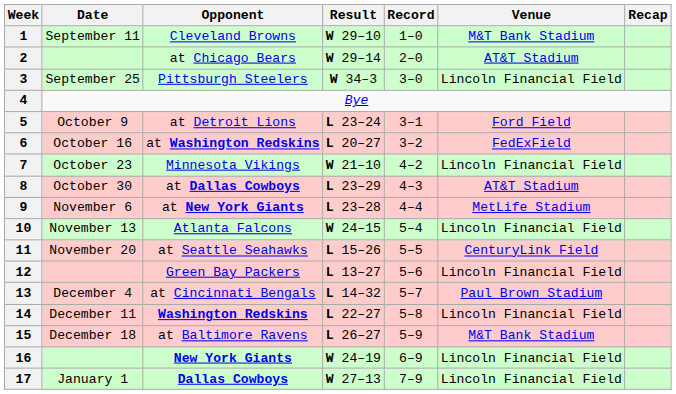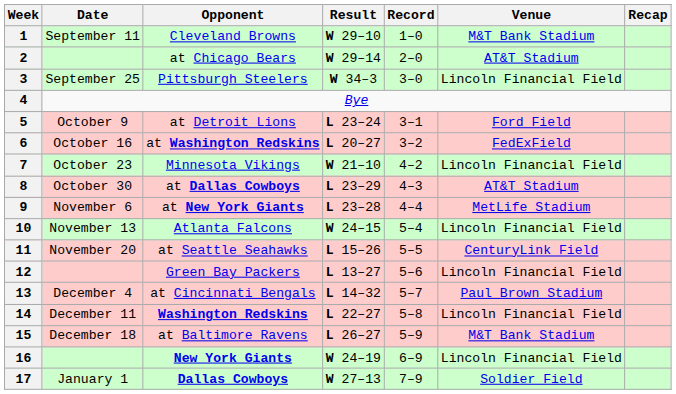(531, 379) Lincoln Financial Field -> (531, 379) Soldier Field
